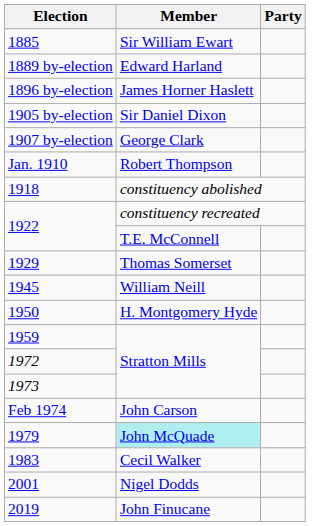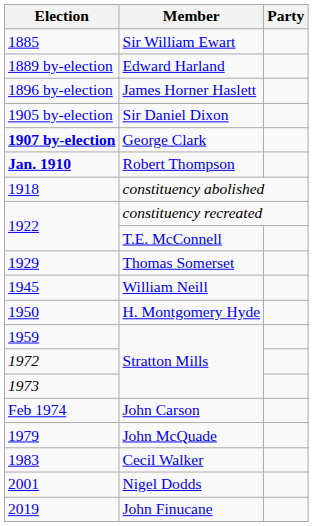(60, 139) normal -> (62, 139) bold
(38, 164) normal -> (40, 164) bold
(167, 435) paleturquoise background -> (170, 435) no background
